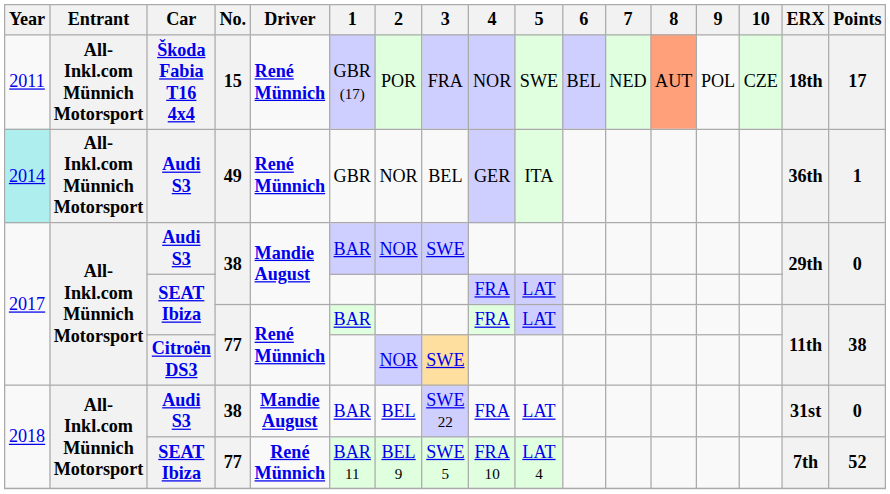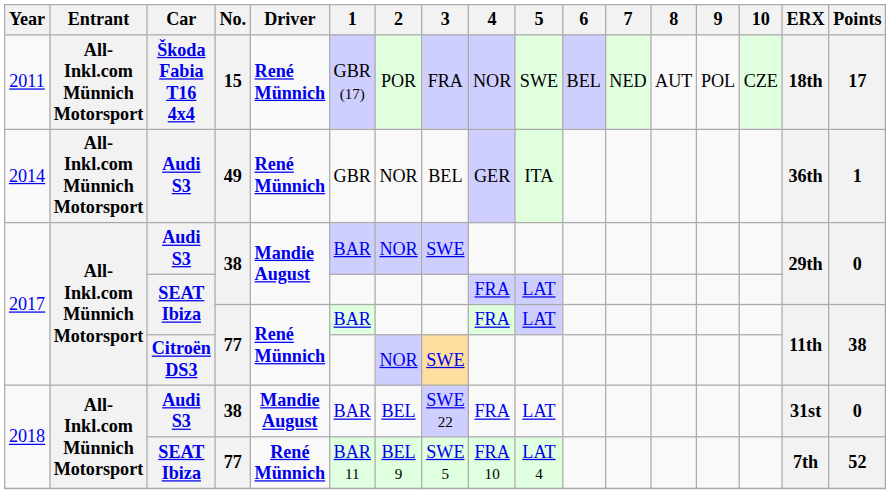(674, 81) lightsalmon background -> (674, 81) no background
(27, 176) paleturquoise background -> (27, 176) no background
